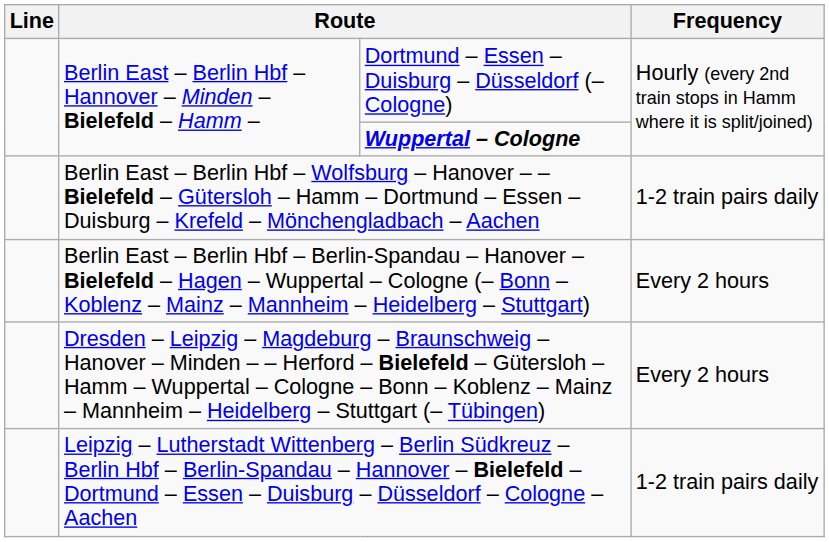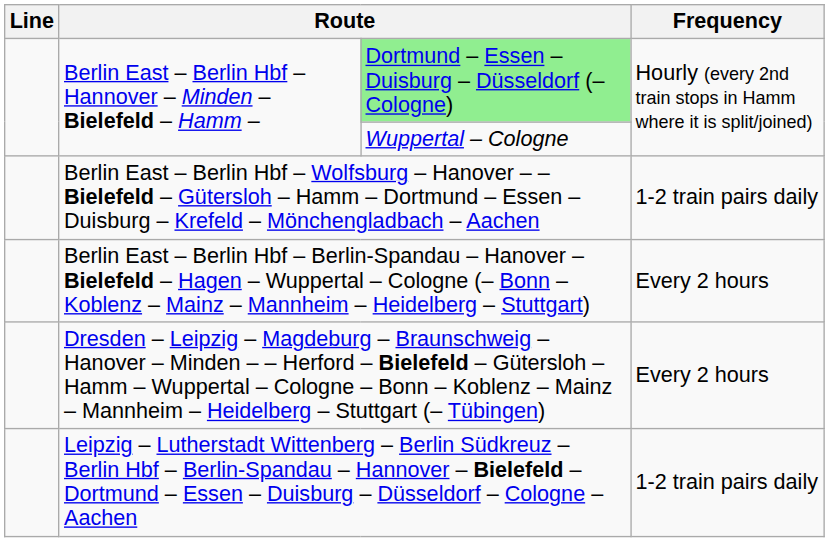(484, 80) no background -> (485, 80) lightgreen background
(473, 138) bold -> (467, 138) normal
